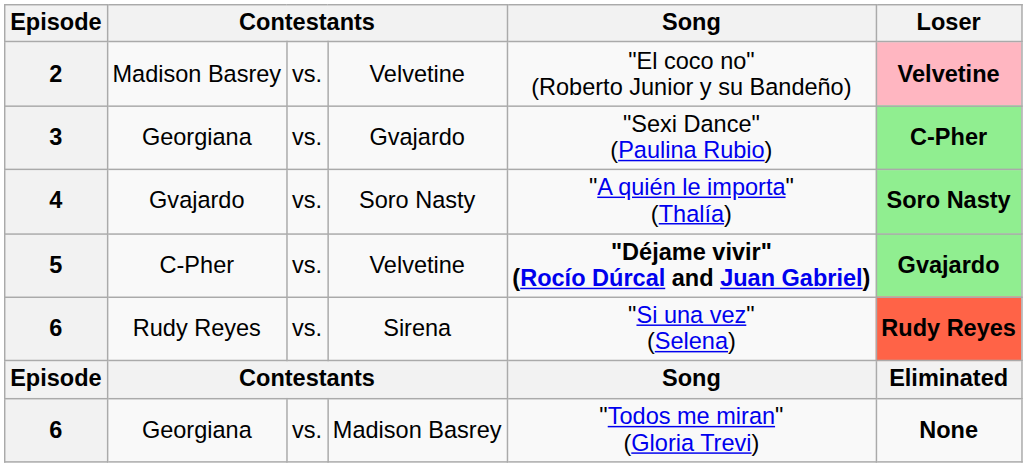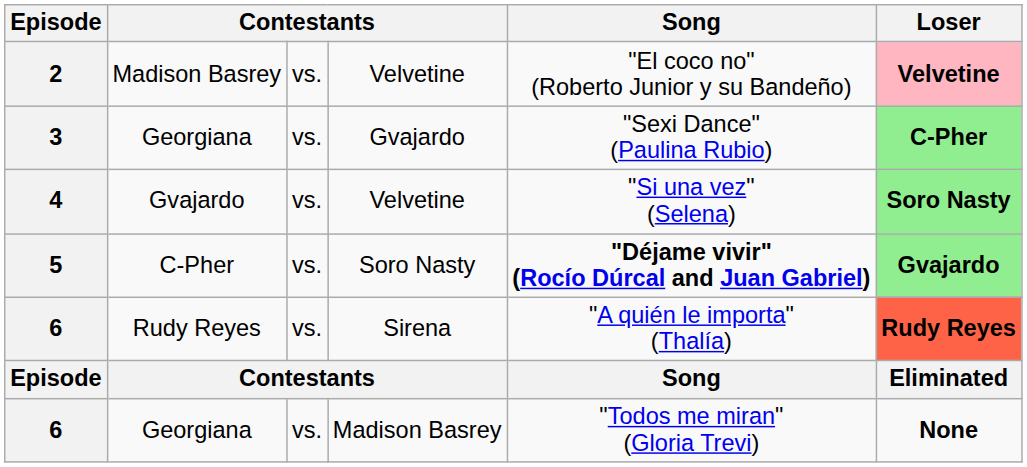(417, 201) Soro Nasty -> (417, 201) Velvetine
(691, 201) "A quién le importa" (Thalía) -> (691, 201) "Si una vez" (Selena)
(417, 264) Velvetine -> (417, 264) Soro Nasty
(691, 328) "Si una vez" (Selena) -> (691, 328) "A quién le importa" (Thalía)
